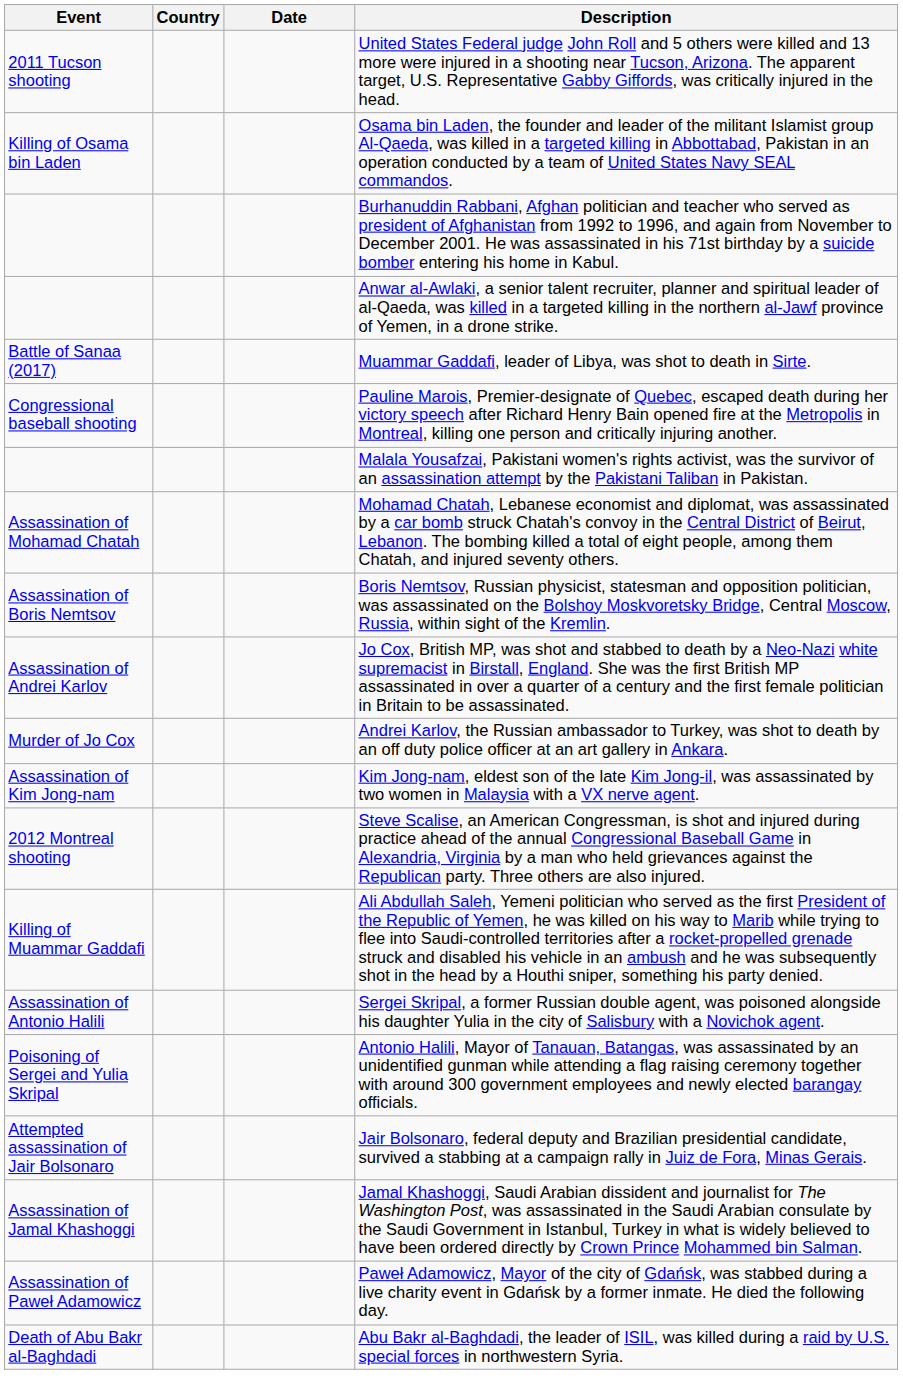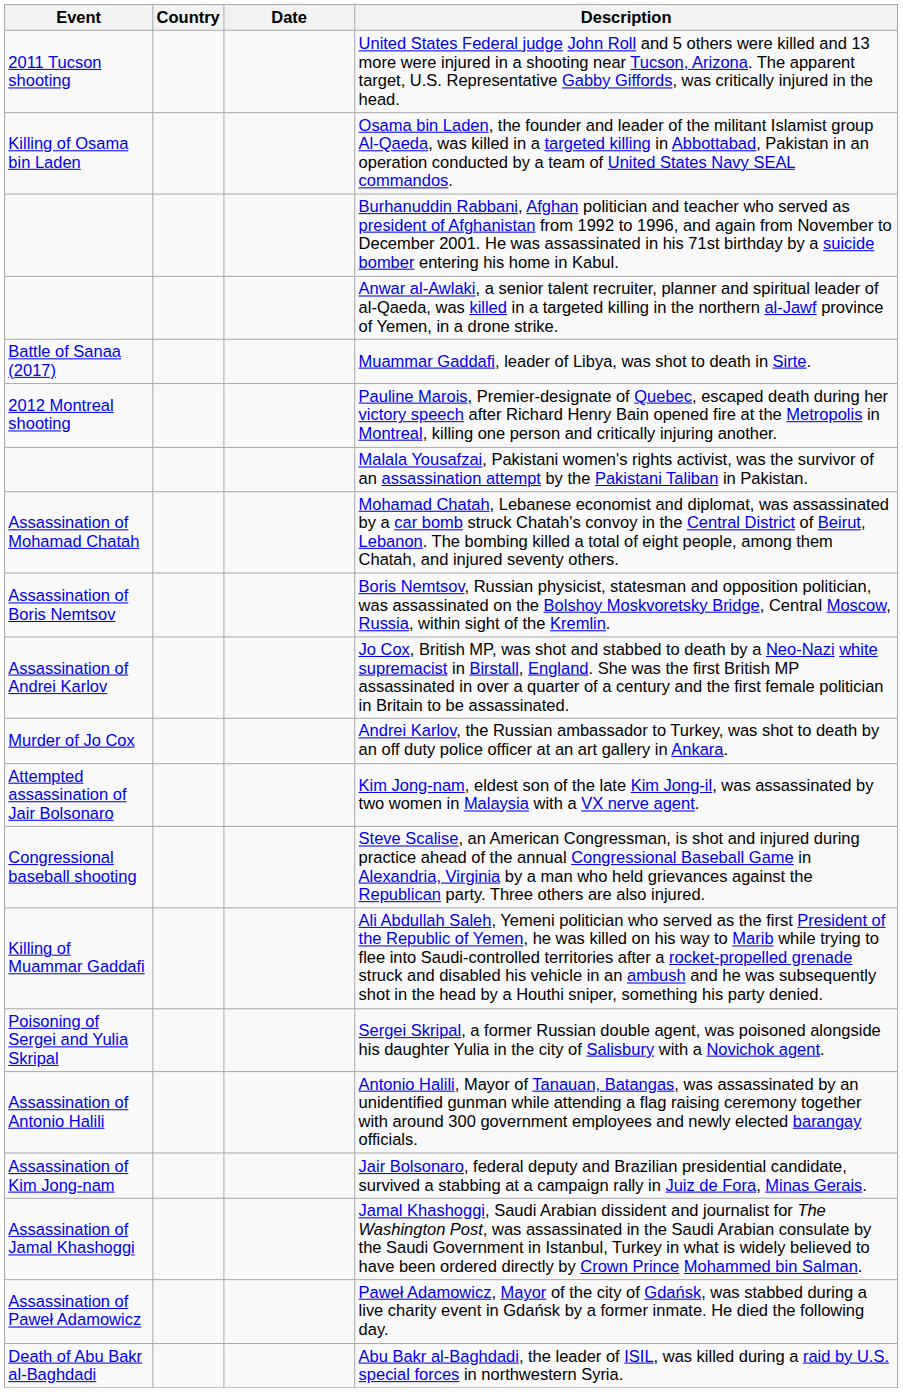(72, 415) Congressional baseball shooting -> (61, 415) 2012 Montreal shooting
(68, 785) Assassination of Kim Jong-nam -> (67, 794) Attempted assassination of Jair Bolsonaro
(61, 848) 2012 Montreal shooting -> (72, 867) Congressional baseball shooting
(68, 1012) Assassination of Antonio Halili -> (68, 1039) Poisoning of Sergei and Yulia Skripal
(68, 1075) Poisoning of Sergei and Yulia Skripal -> (68, 1112) Assassination of Antonio Halili
(67, 1147) Attempted assassination of Jair Bolsonaro -> (68, 1175) Assassination of Kim Jong-nam
